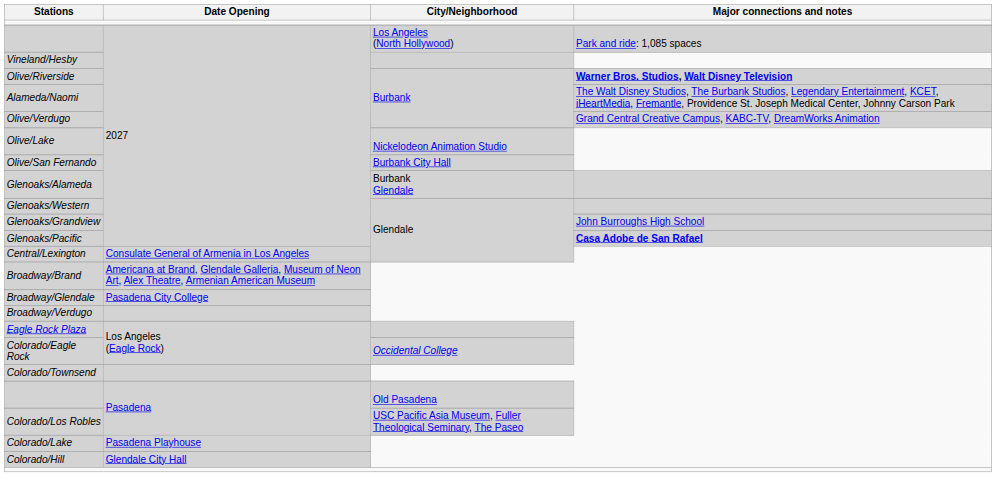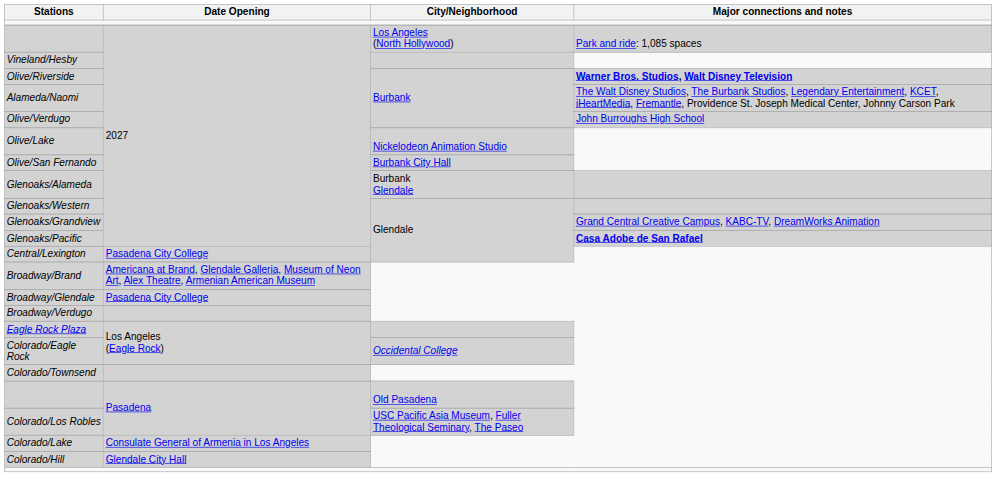(728, 119) Grand Central Creative Campus, KABC-TV, DreamWorks Animation -> (640, 119) John Burroughs High School
(640, 222) John Burroughs High School -> (728, 222) Grand Central Creative Campus, KABC-TV, DreamWorks Animation
(207, 254) Consulate General of Armenia in Los Angeles -> (157, 254) Pasadena City College
(153, 443) Pasadena Playhouse -> (207, 443) Consulate General of Armenia in Los Angeles
